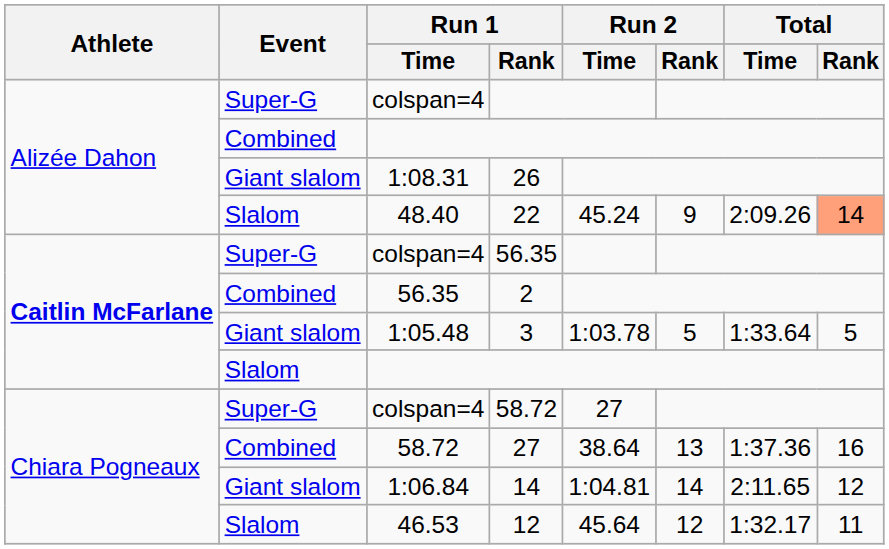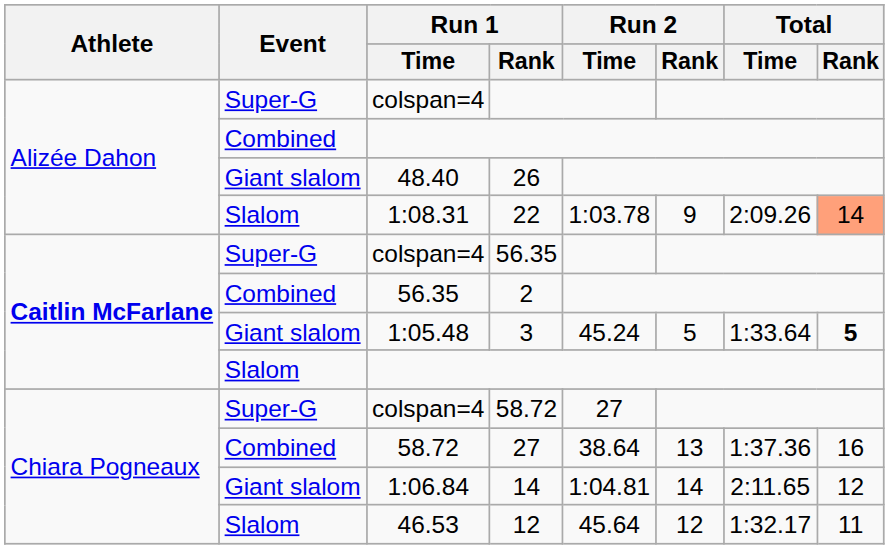(428, 177) 1:08.31 -> (428, 177) 48.40
(428, 216) 48.40 -> (428, 216) 1:08.31
(609, 216) 45.24 -> (609, 216) 1:03.78
(609, 332) 1:03.78 -> (609, 332) 45.24
(851, 332) normal -> (851, 332) bold
